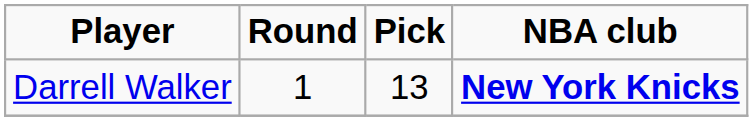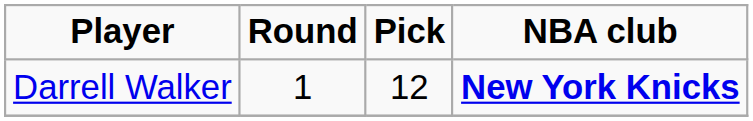(409, 87) 13 -> (409, 87) 12
